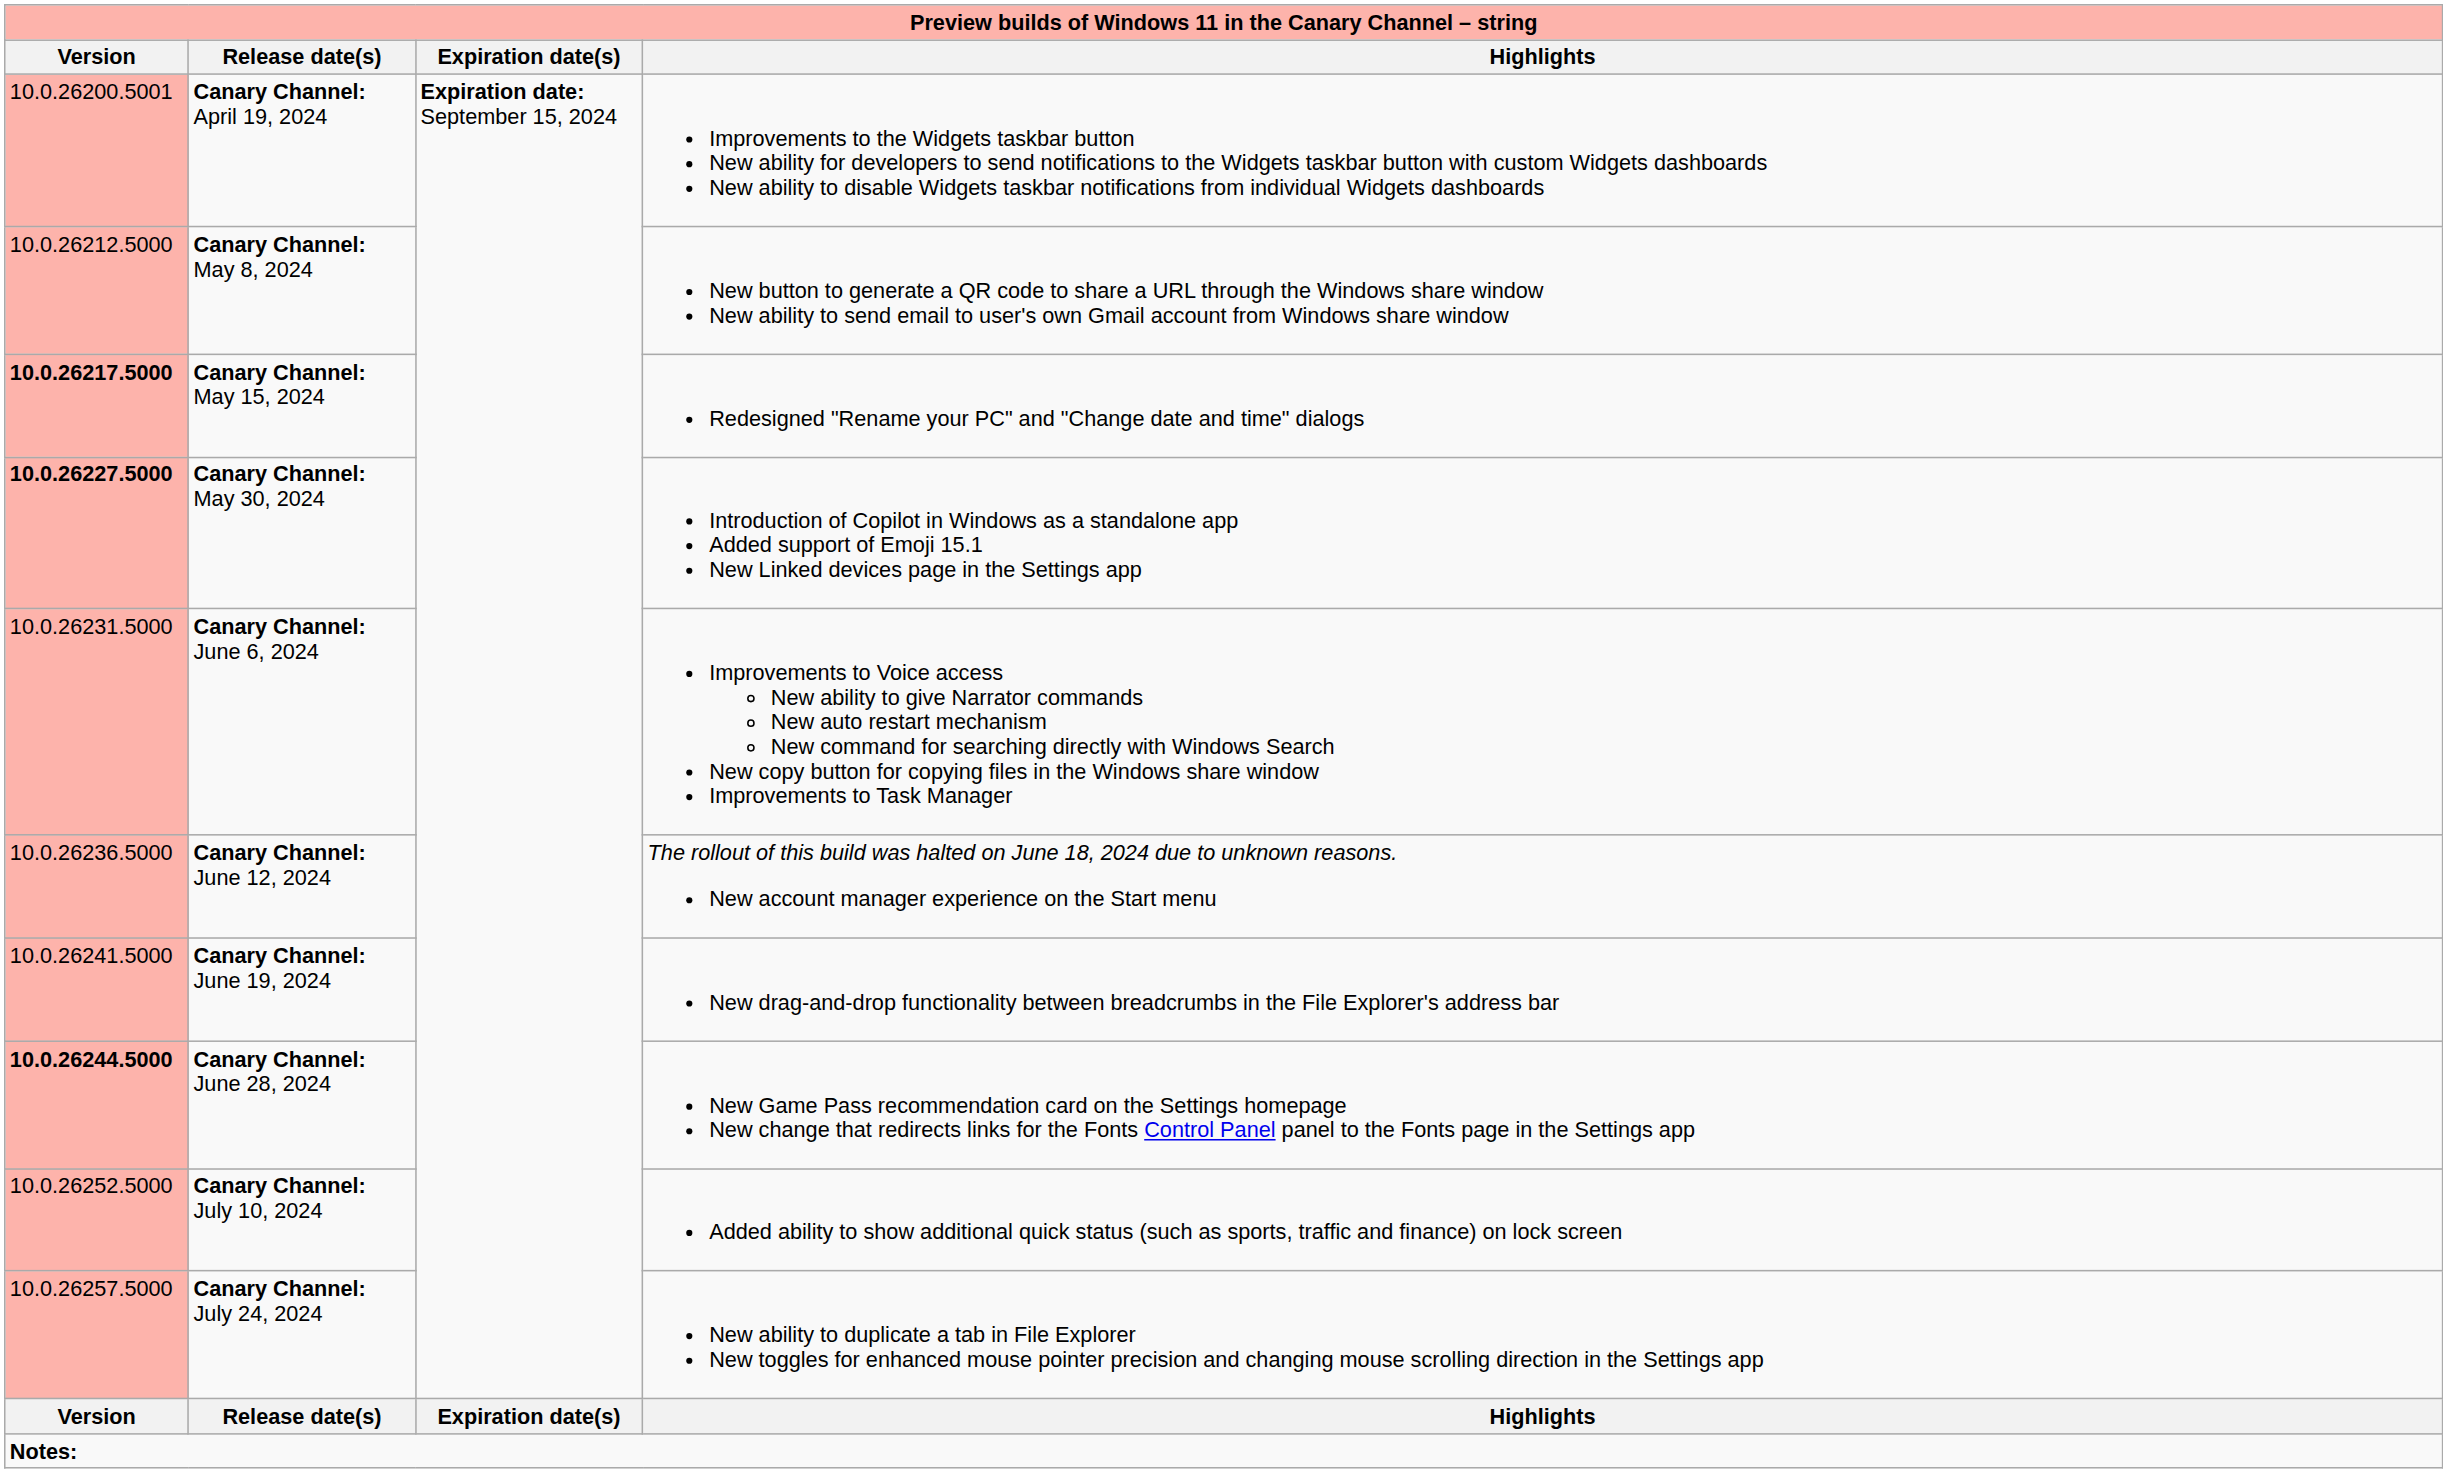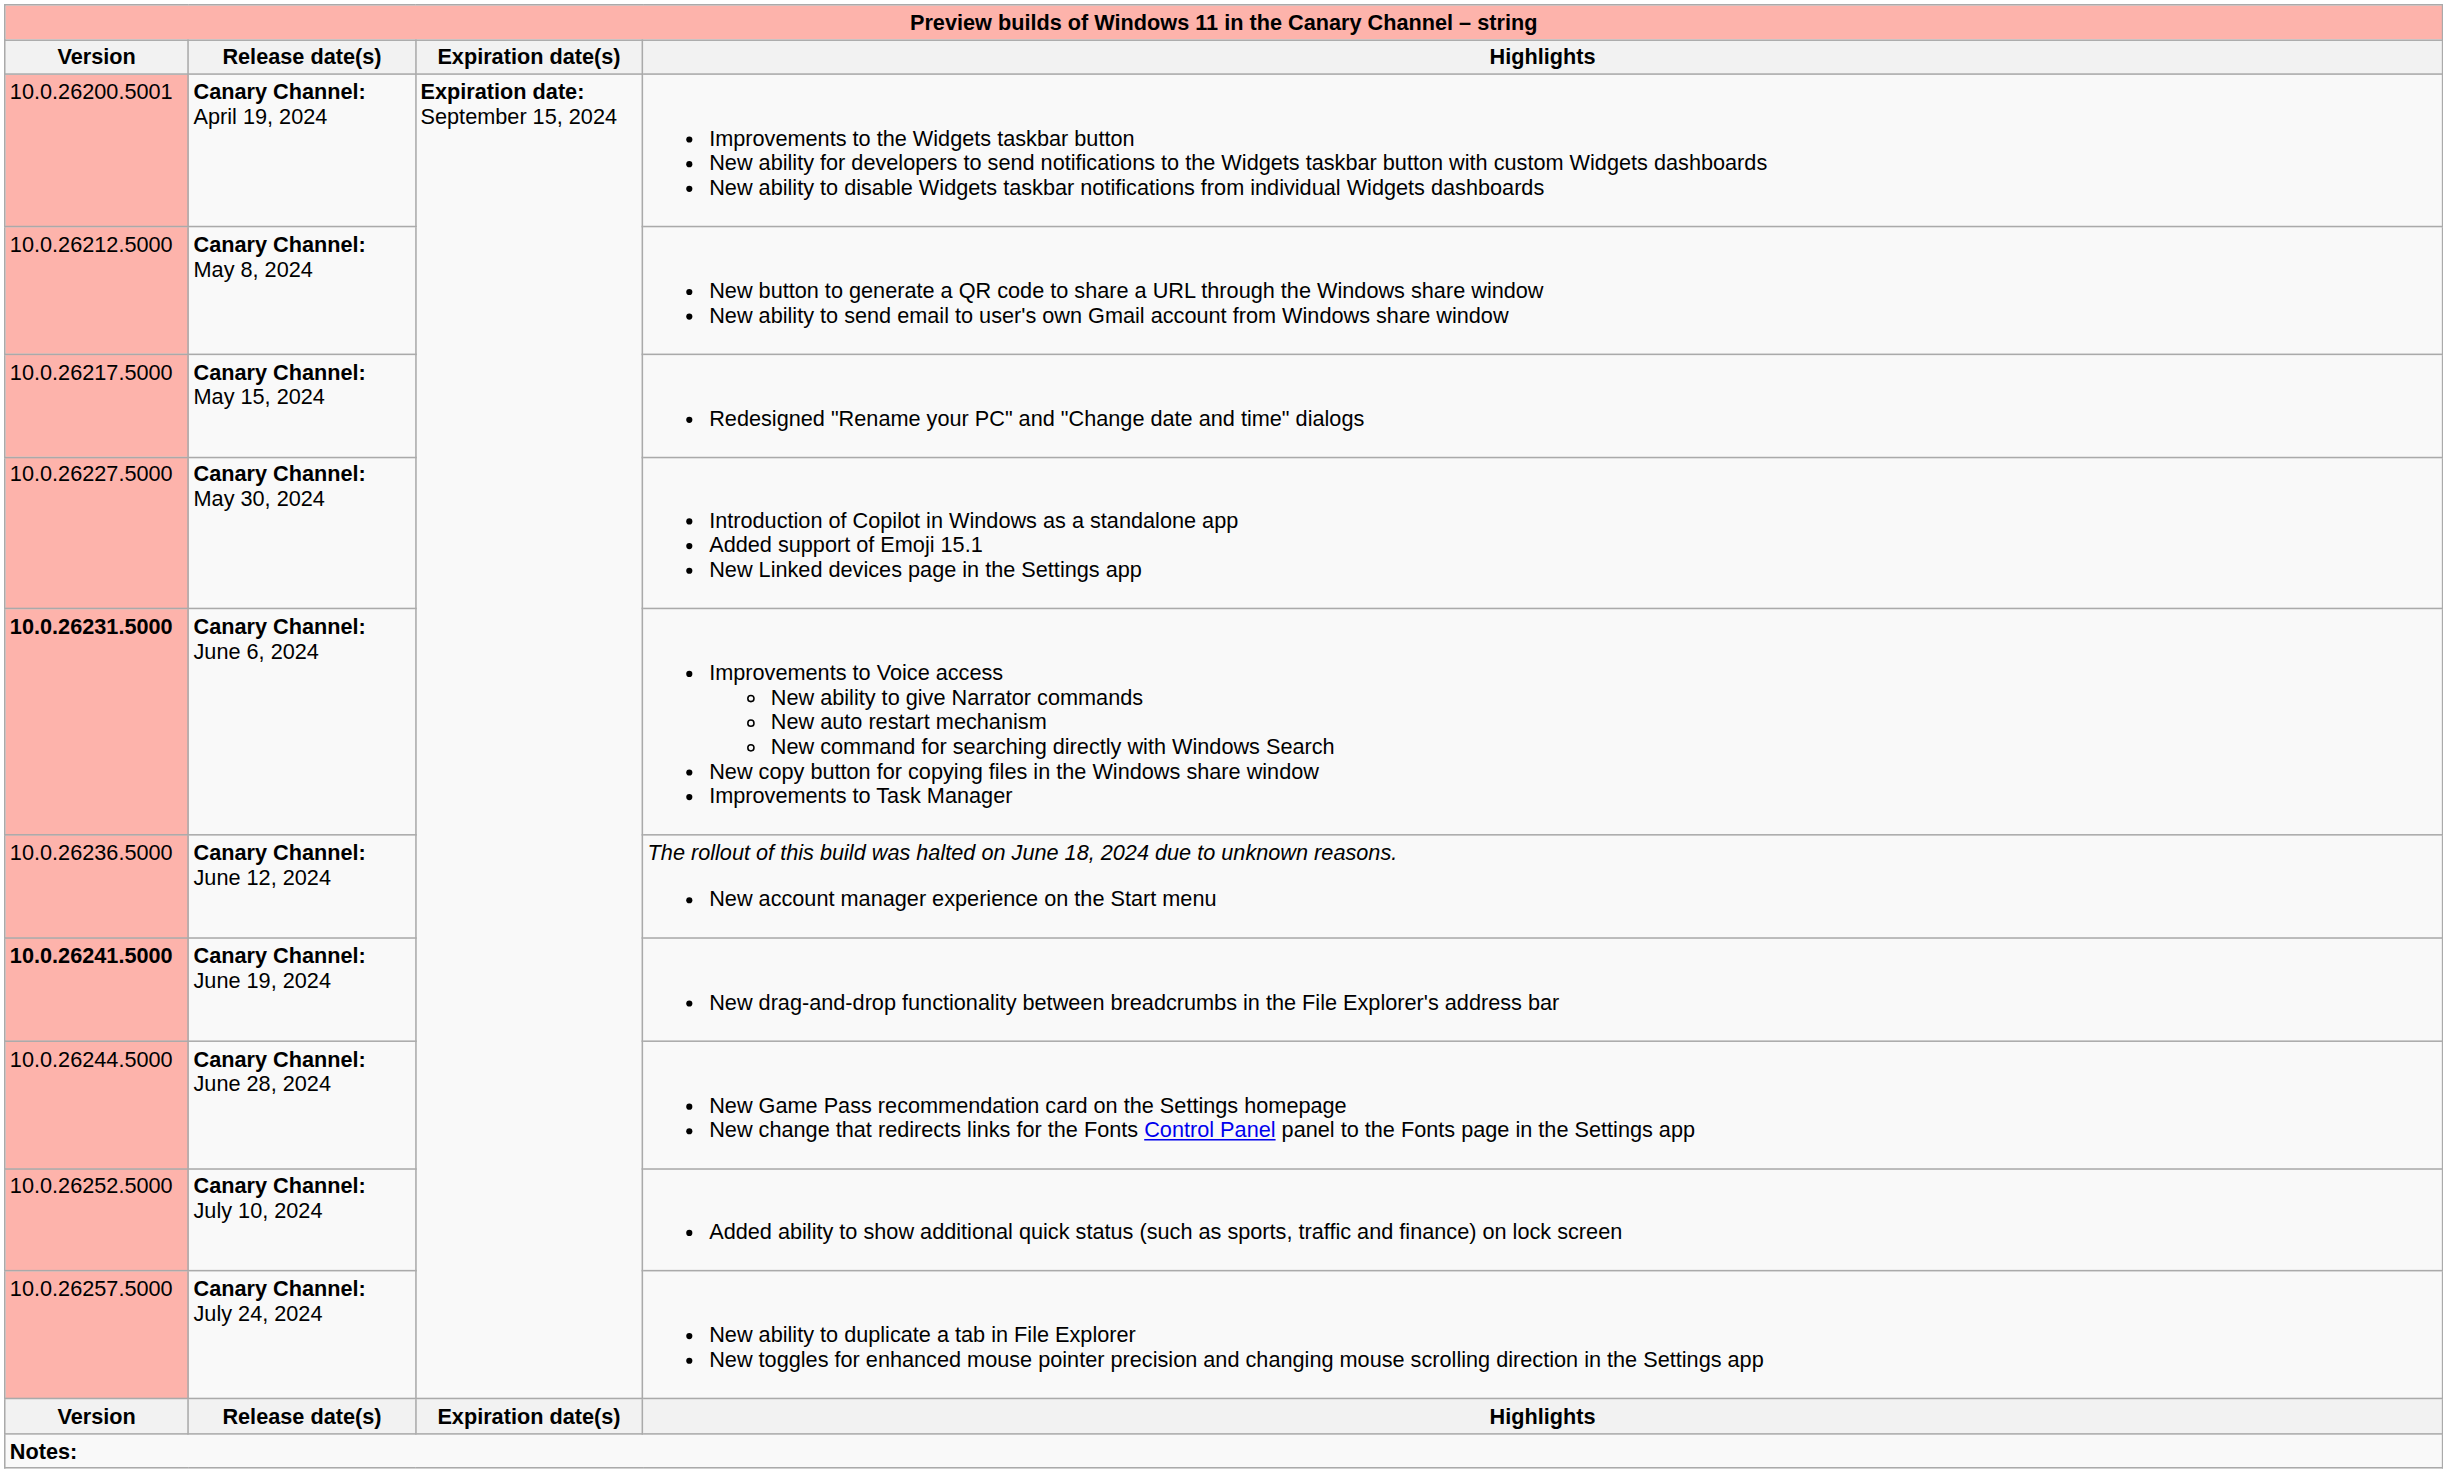(91, 372) bold -> (91, 372) normal
(91, 474) bold -> (91, 474) normal
(91, 627) normal -> (91, 627) bold
(91, 955) normal -> (91, 955) bold
(91, 1058) bold -> (91, 1058) normal
